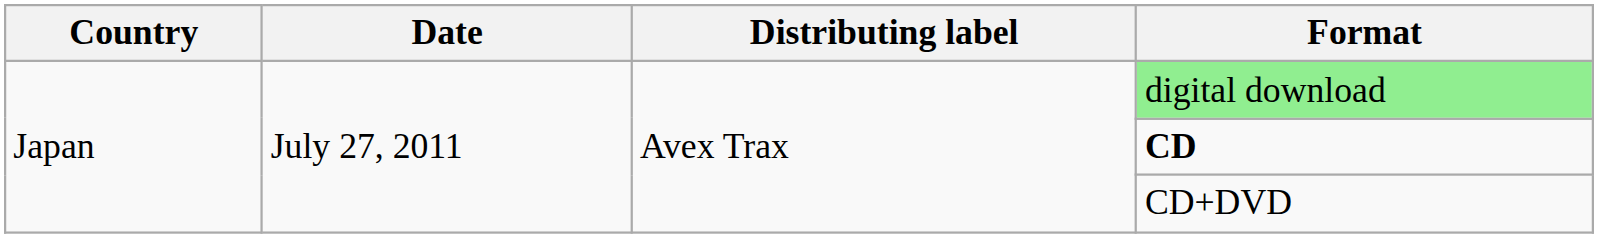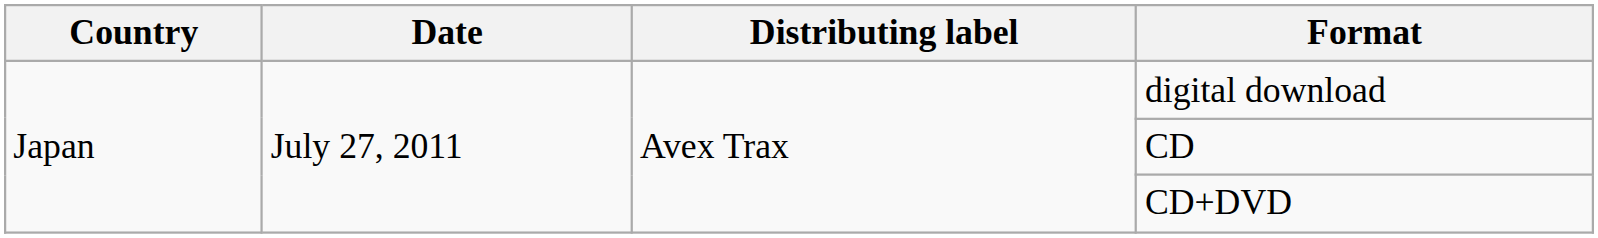(1265, 89) lightgreen background -> (1265, 89) no background
(1171, 145) bold -> (1170, 145) normal
